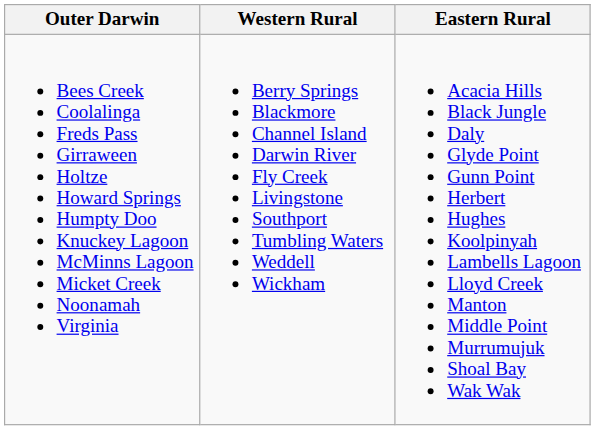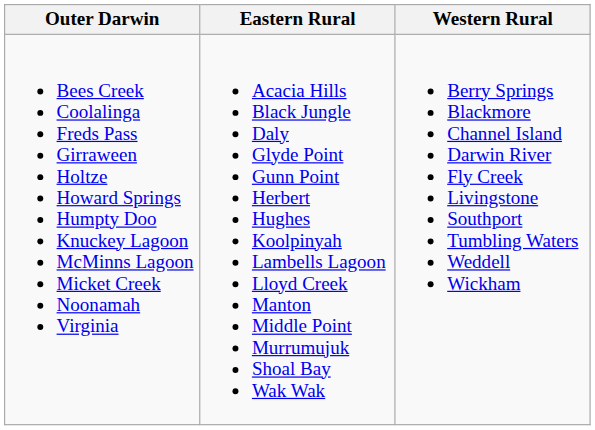columns swapped: (298, 19) <-> (493, 19)
